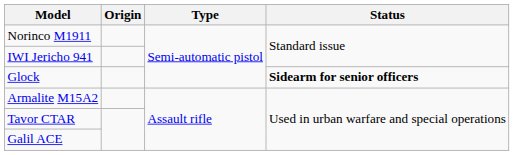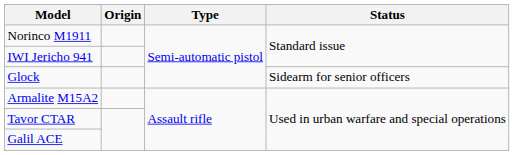(344, 77) bold -> (339, 77) normal
